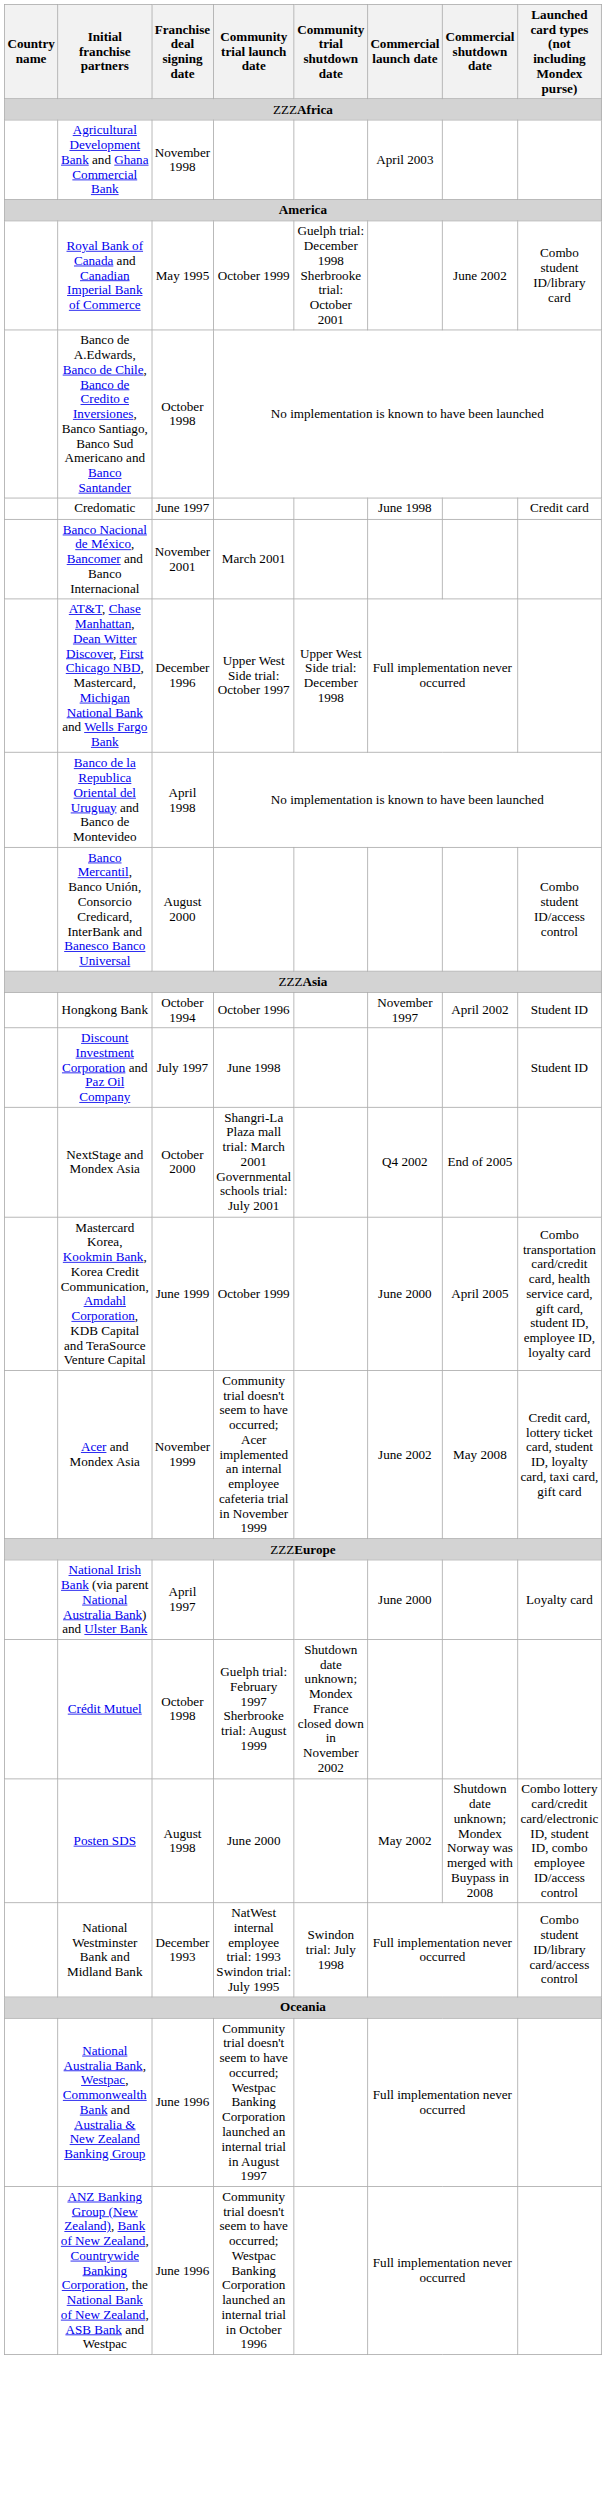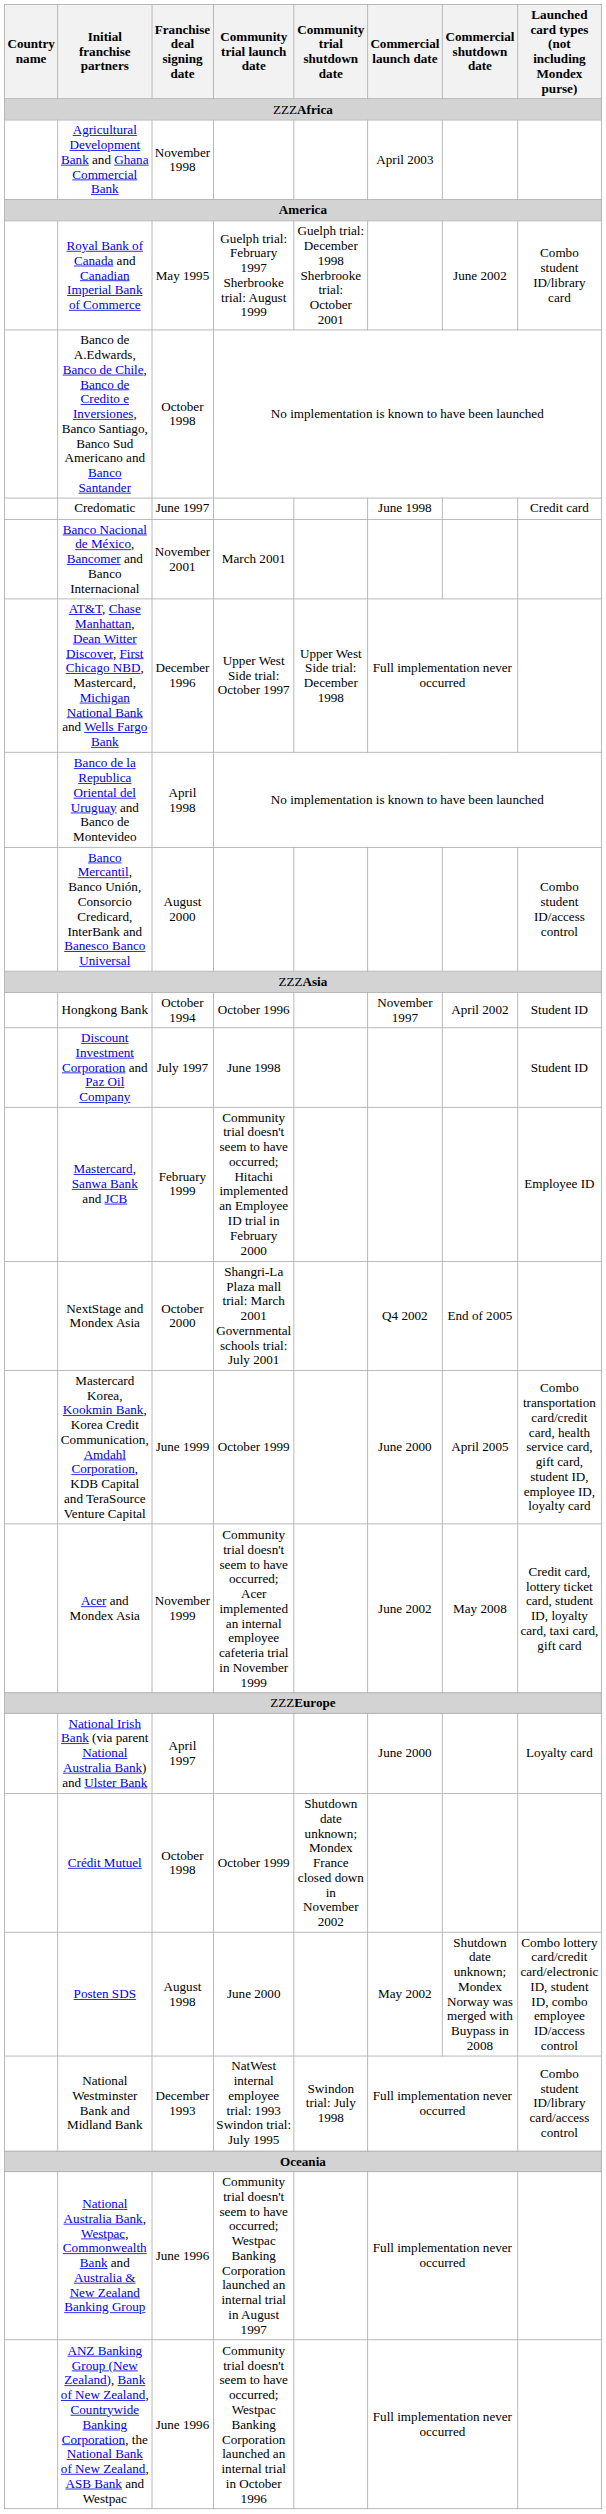(254, 275) October 1999 -> (254, 275) Guelph trial: February 1997 Sherbrooke trial: August 1999
+ row: (105, 1184)
(254, 1709) Guelph trial: February 1997 Sherbrooke trial: August 1999 -> (254, 1862) October 1999
